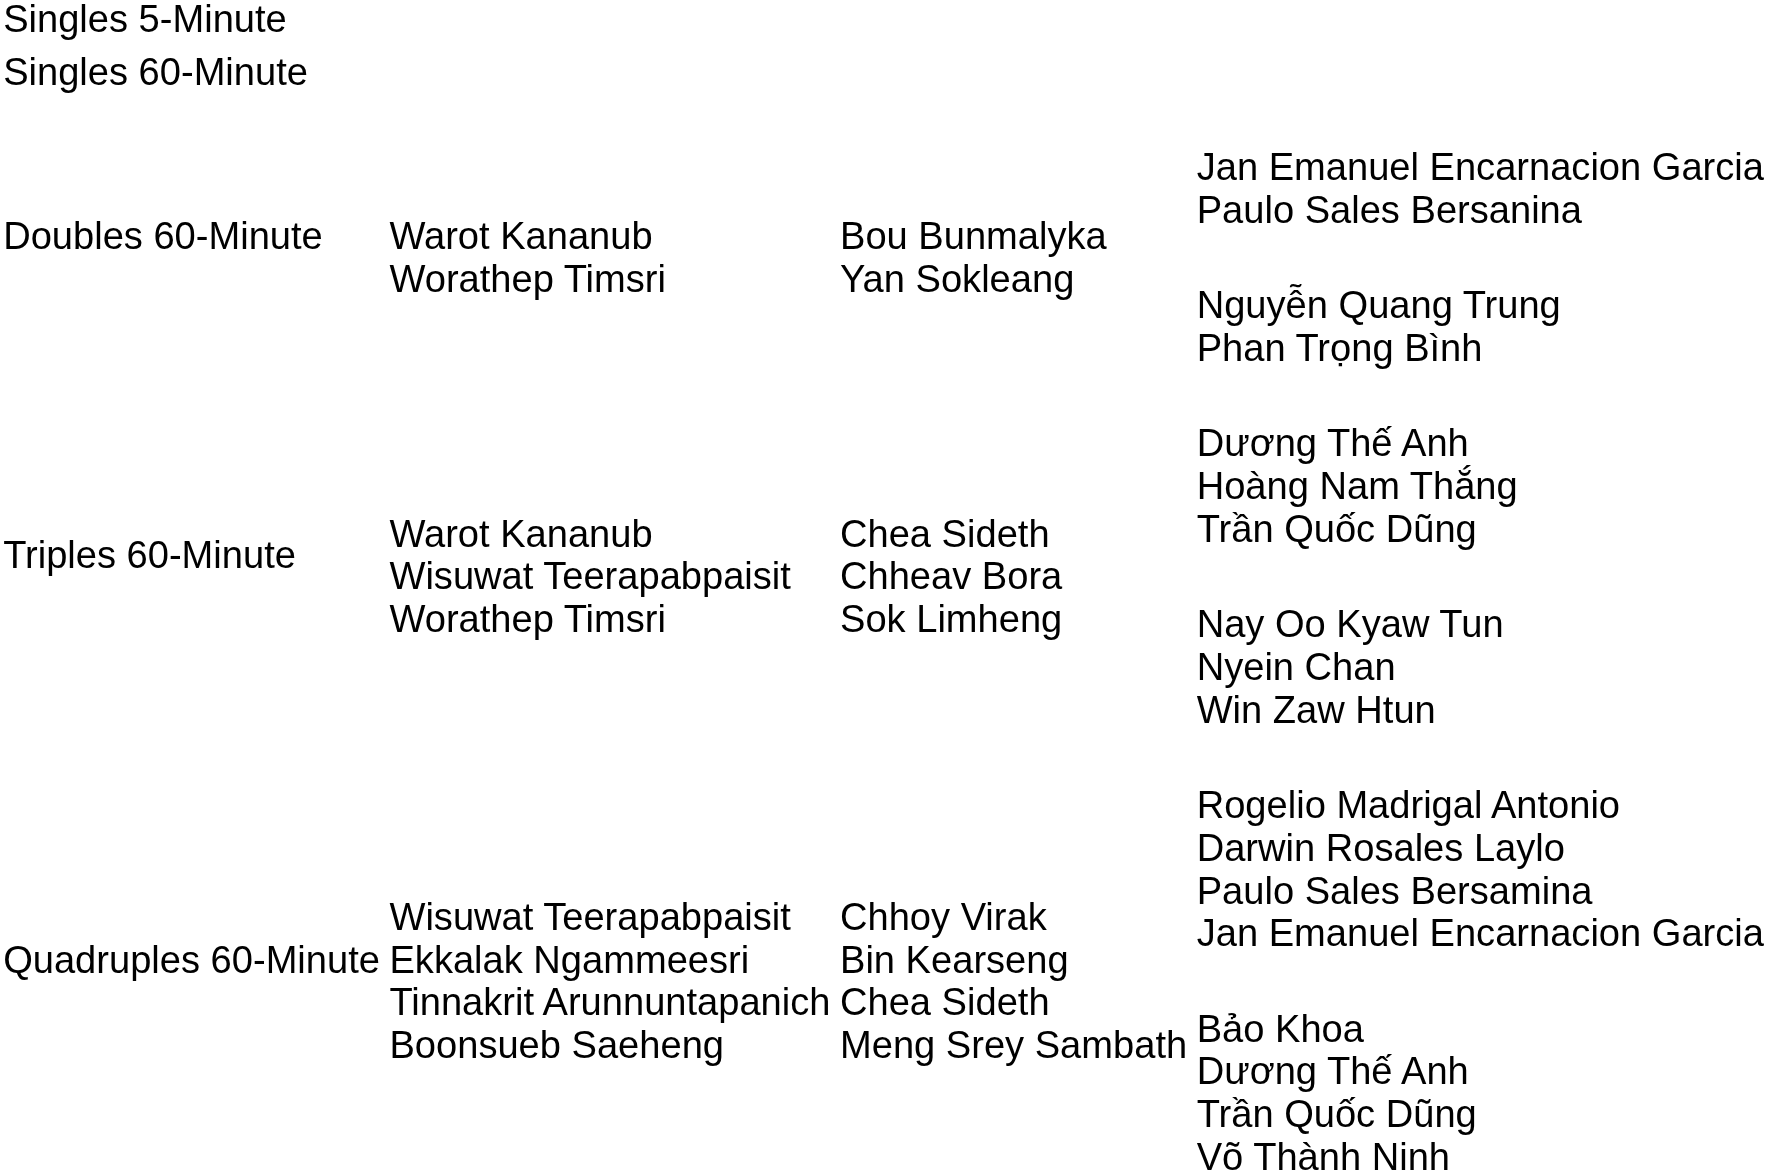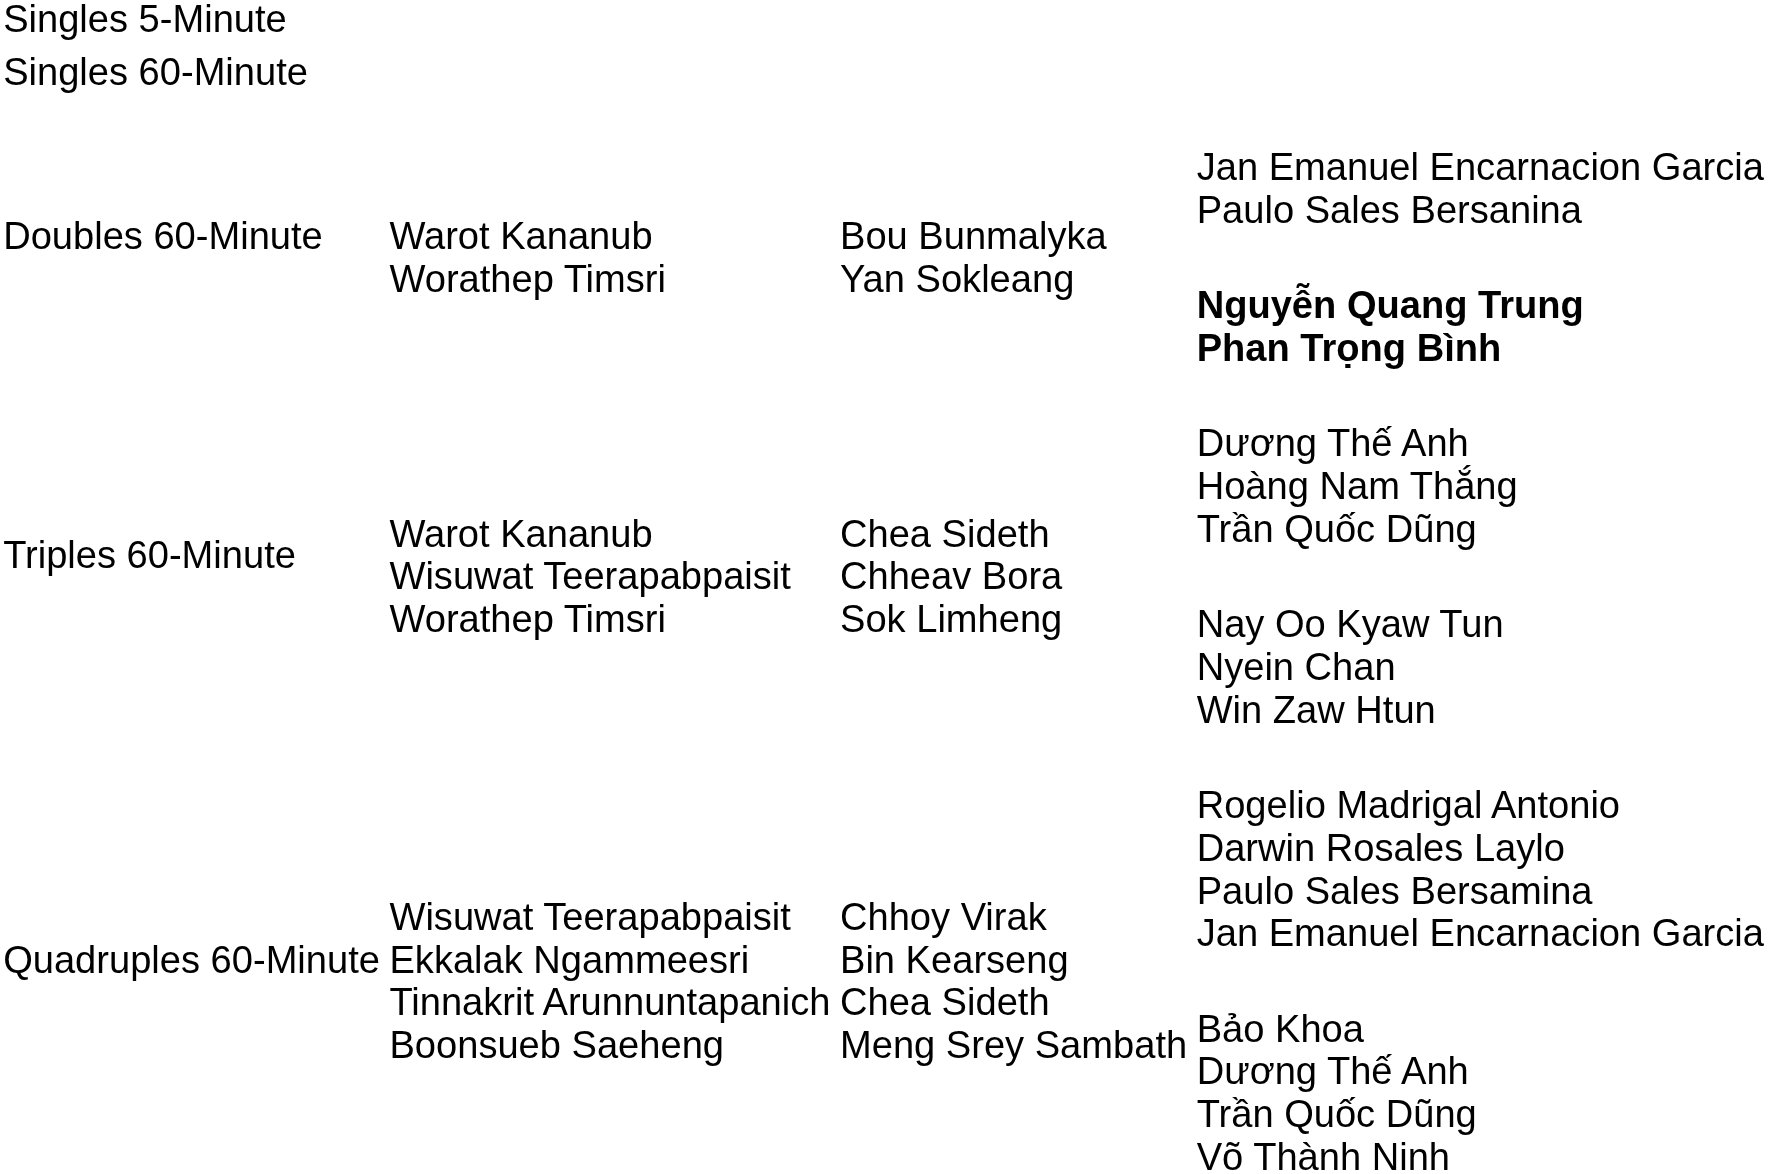(1379, 326) normal -> (1390, 326) bold
